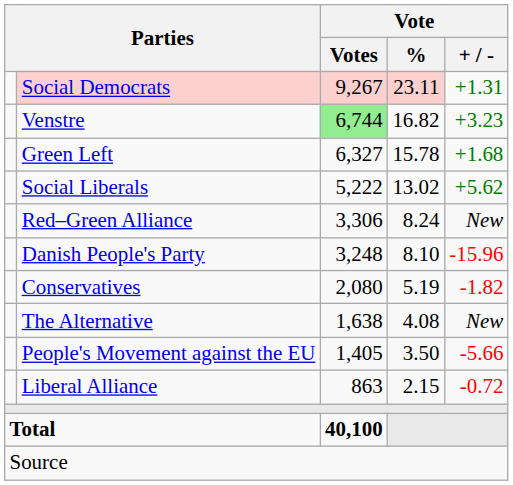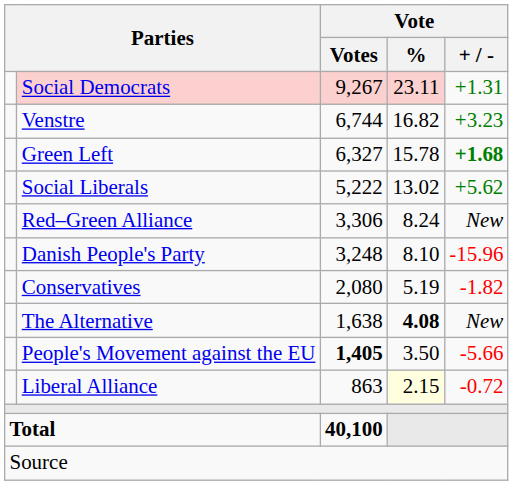(359, 120) lightgreen background -> (359, 120) no background
(479, 154) normal -> (479, 154) bold
(421, 320) normal -> (421, 320) bold
(359, 353) normal -> (359, 353) bold
(421, 386) no background -> (421, 386) lightyellow background
